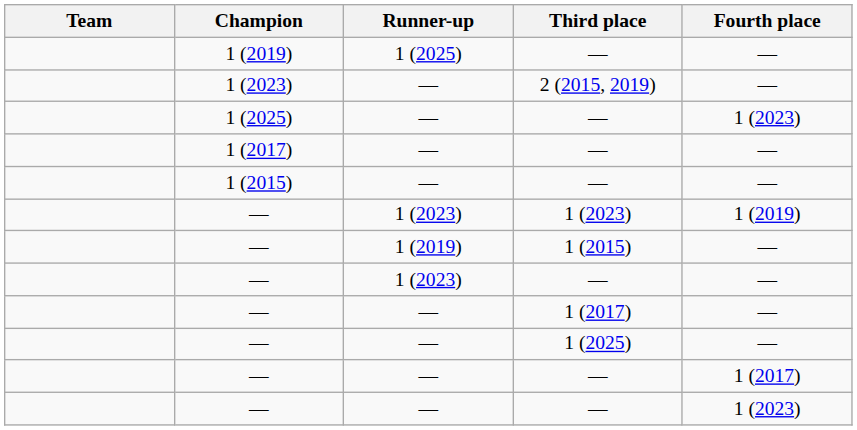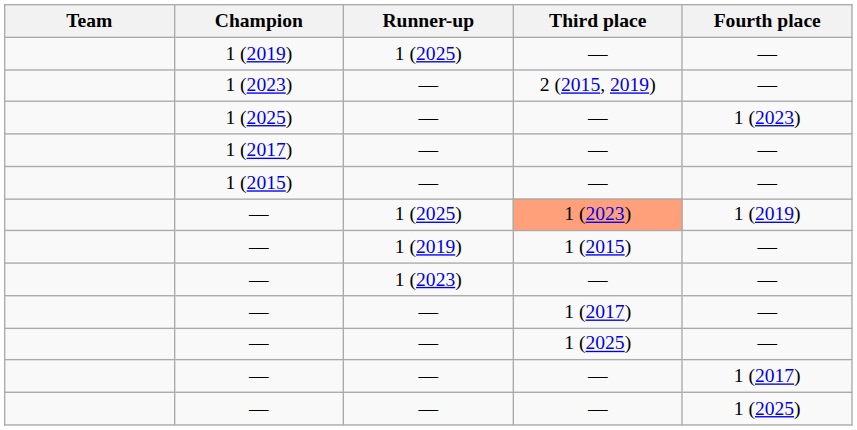(428, 214) 1 (2023) -> (428, 214) 1 (2025)
(598, 214) no background -> (598, 214) lightsalmon background
(767, 408) 1 (2023) -> (767, 408) 1 (2025)
